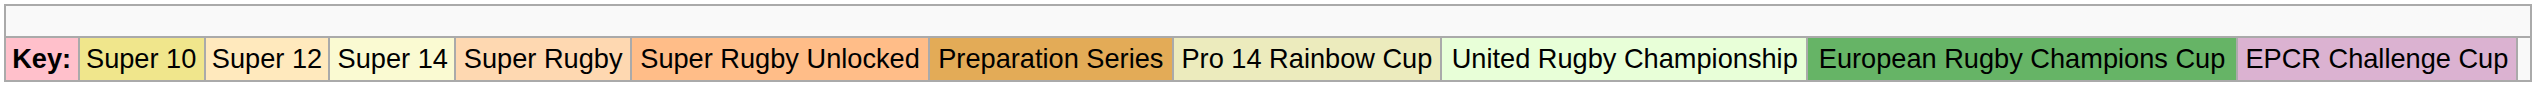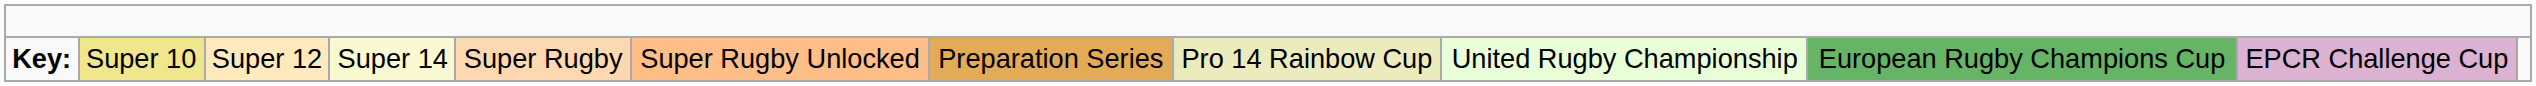(42, 59) pink background -> (42, 59) no background
